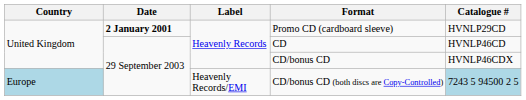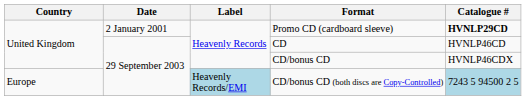(139, 28) bold -> (137, 28) normal
(477, 28) normal -> (478, 28) bold
(21, 82) lightblue background -> (21, 82) no background
(219, 82) no background -> (219, 82) lightblue background
